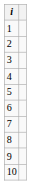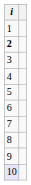(9, 44) normal -> (9, 44) bold
(12, 172) no background -> (12, 172) lavender background
